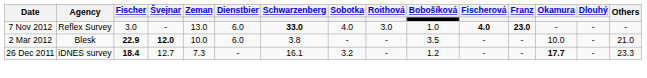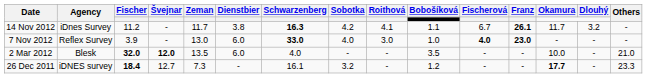+ row: (31, 27)
(131, 27) 3.0 -> (132, 40) 3.9
(131, 40) 22.9 -> (132, 53) 32.0
(199, 40) 10.0 -> (200, 53) 13.5
(294, 40) 3.8 -> (295, 53) 4.0
